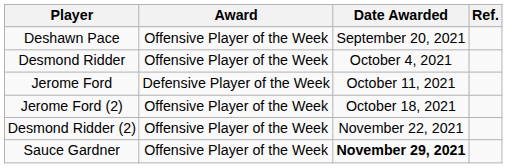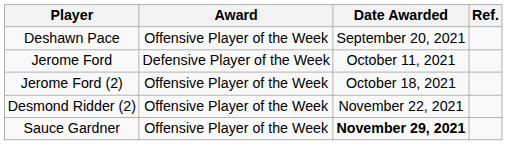- row: (72, 60)
